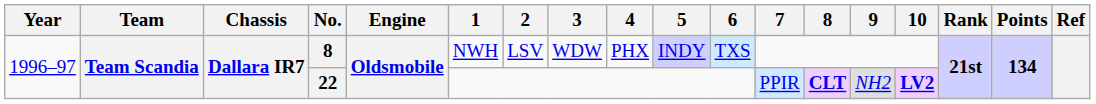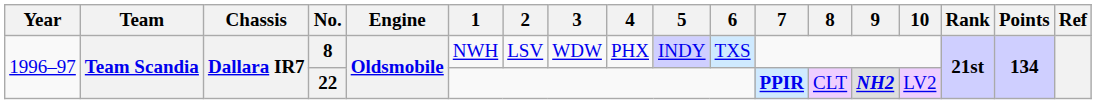(780, 82) normal -> (782, 82) bold
(827, 82) bold -> (830, 82) normal
(873, 82) normal -> (875, 82) bold
(917, 82) bold -> (920, 82) normal
